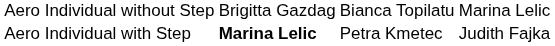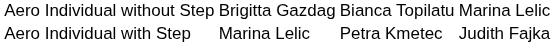(268, 34) bold -> (264, 34) normal
